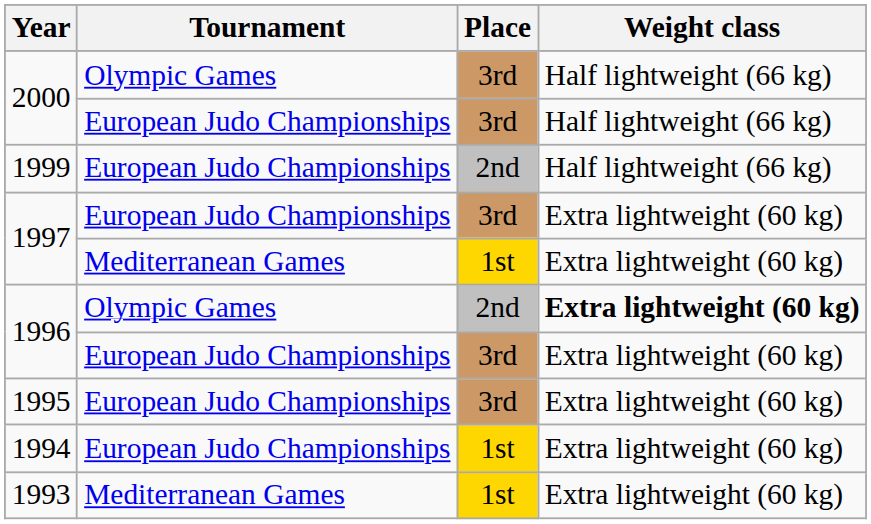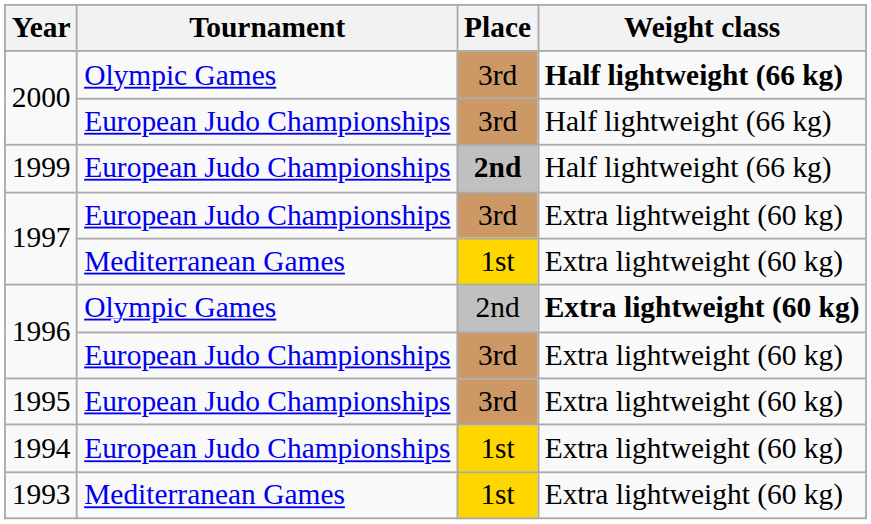(688, 74) normal -> (694, 74) bold
(498, 167) normal -> (498, 167) bold
